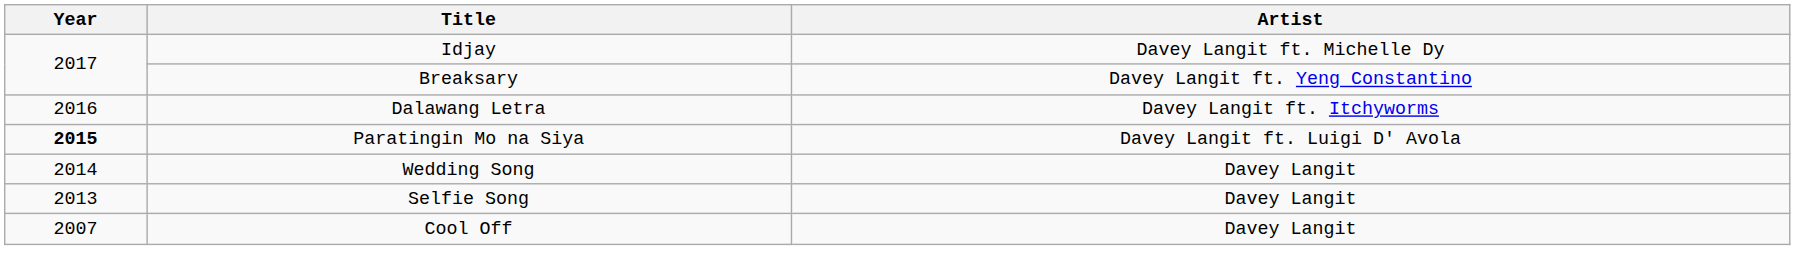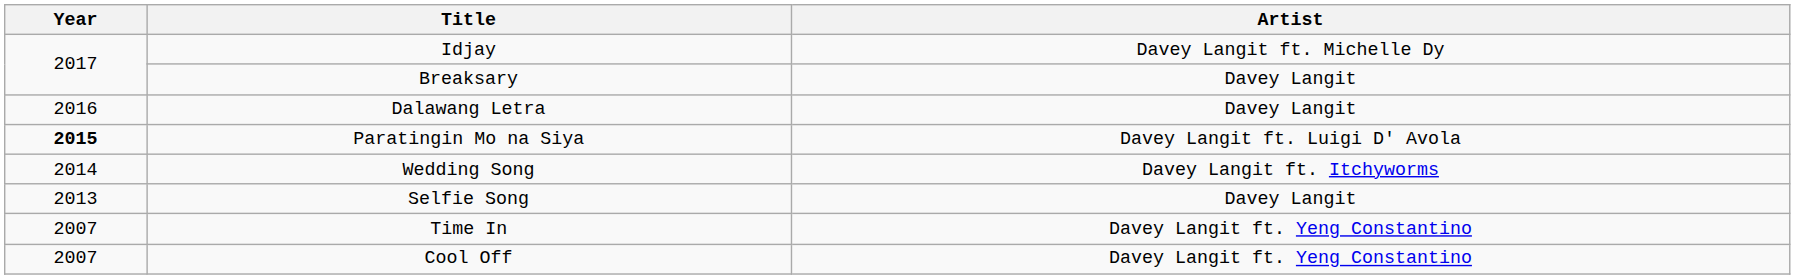(1290, 79) Davey Langit ft. Yeng Constantino -> (1290, 79) Davey Langit
(1290, 109) Davey Langit ft. Itchyworms -> (1290, 109) Davey Langit
(1290, 169) Davey Langit -> (1290, 169) Davey Langit ft. Itchyworms
+ row: (469, 229)
(1290, 229) Davey Langit -> (1290, 259) Davey Langit ft. Yeng Constantino
